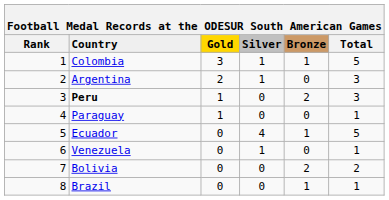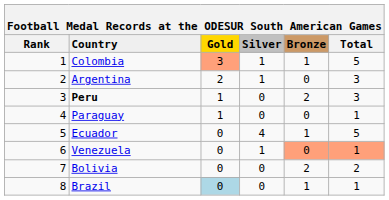(220, 62) no background -> (220, 62) lightsalmon background
(306, 151) no background -> (306, 151) lightsalmon background
(357, 151) no background -> (357, 151) lightsalmon background
(220, 186) no background -> (220, 186) lightblue background
